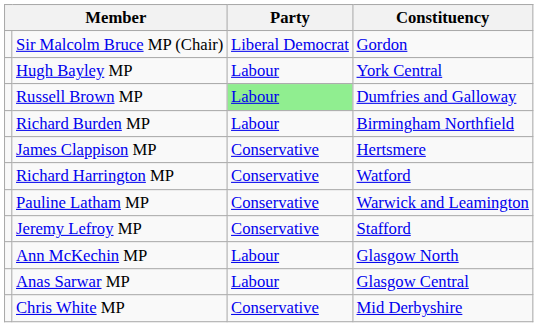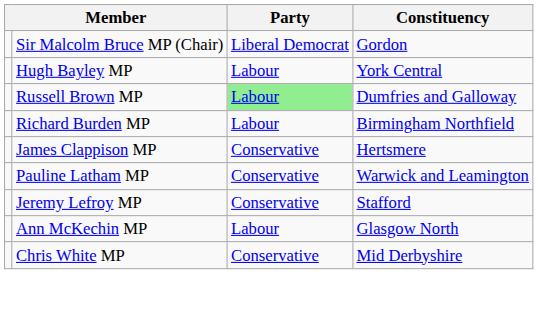- row: (95, 176)
- row: (73, 281)
